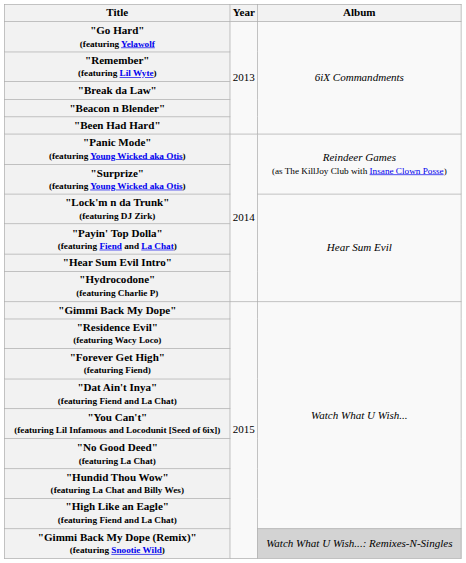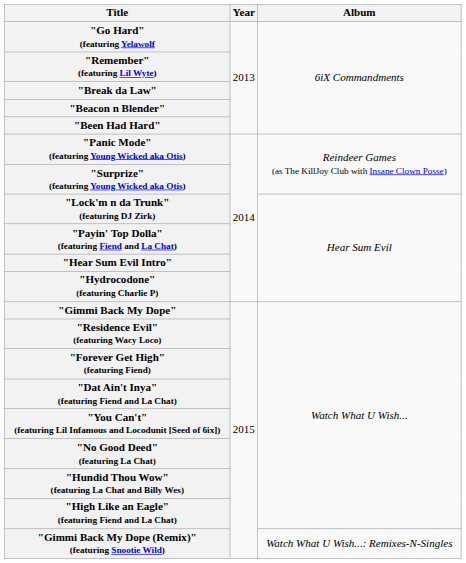(359, 543) lightgrey background -> (359, 543) no background
